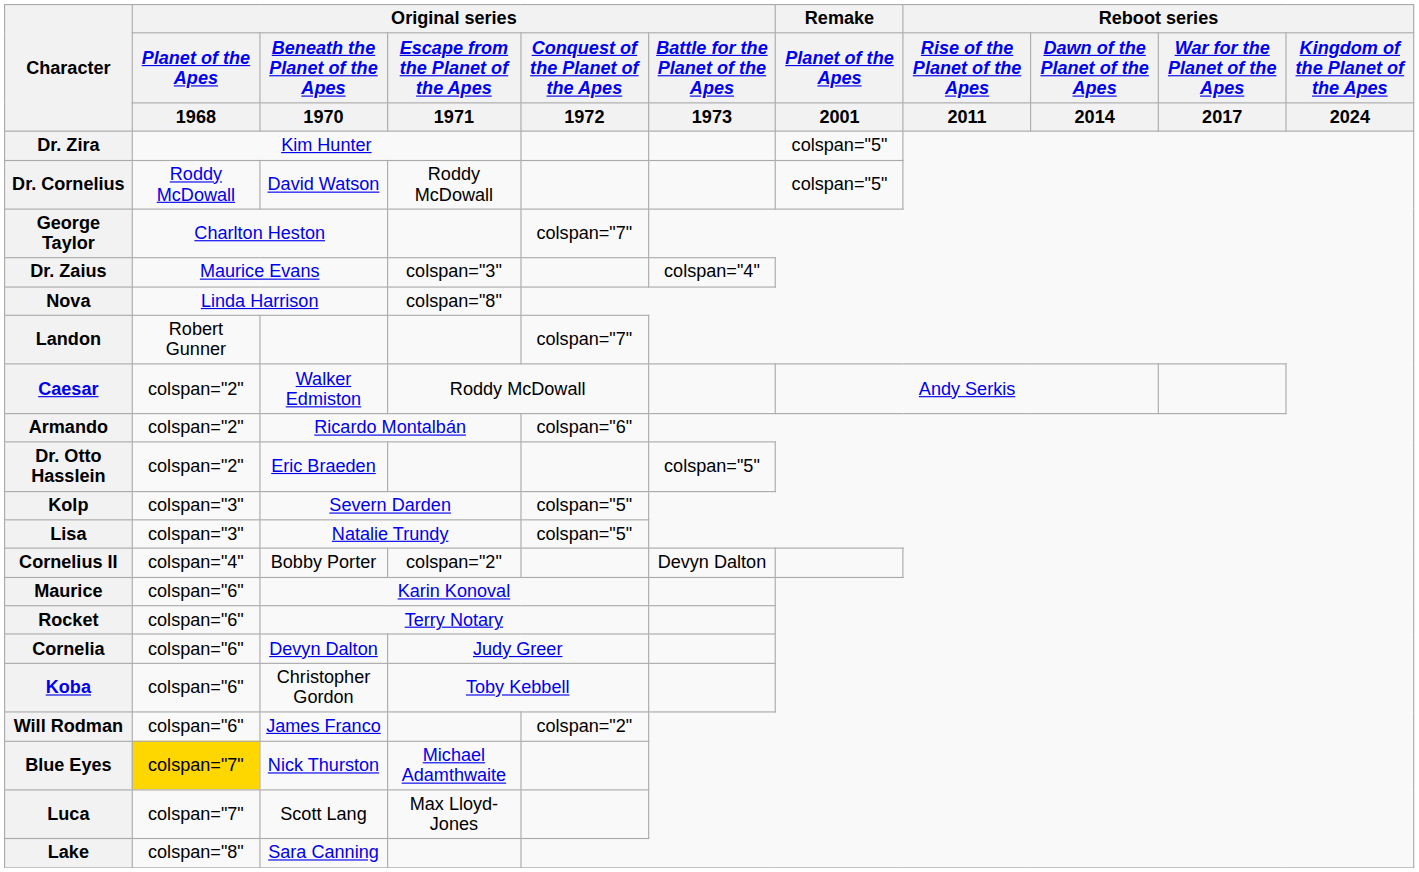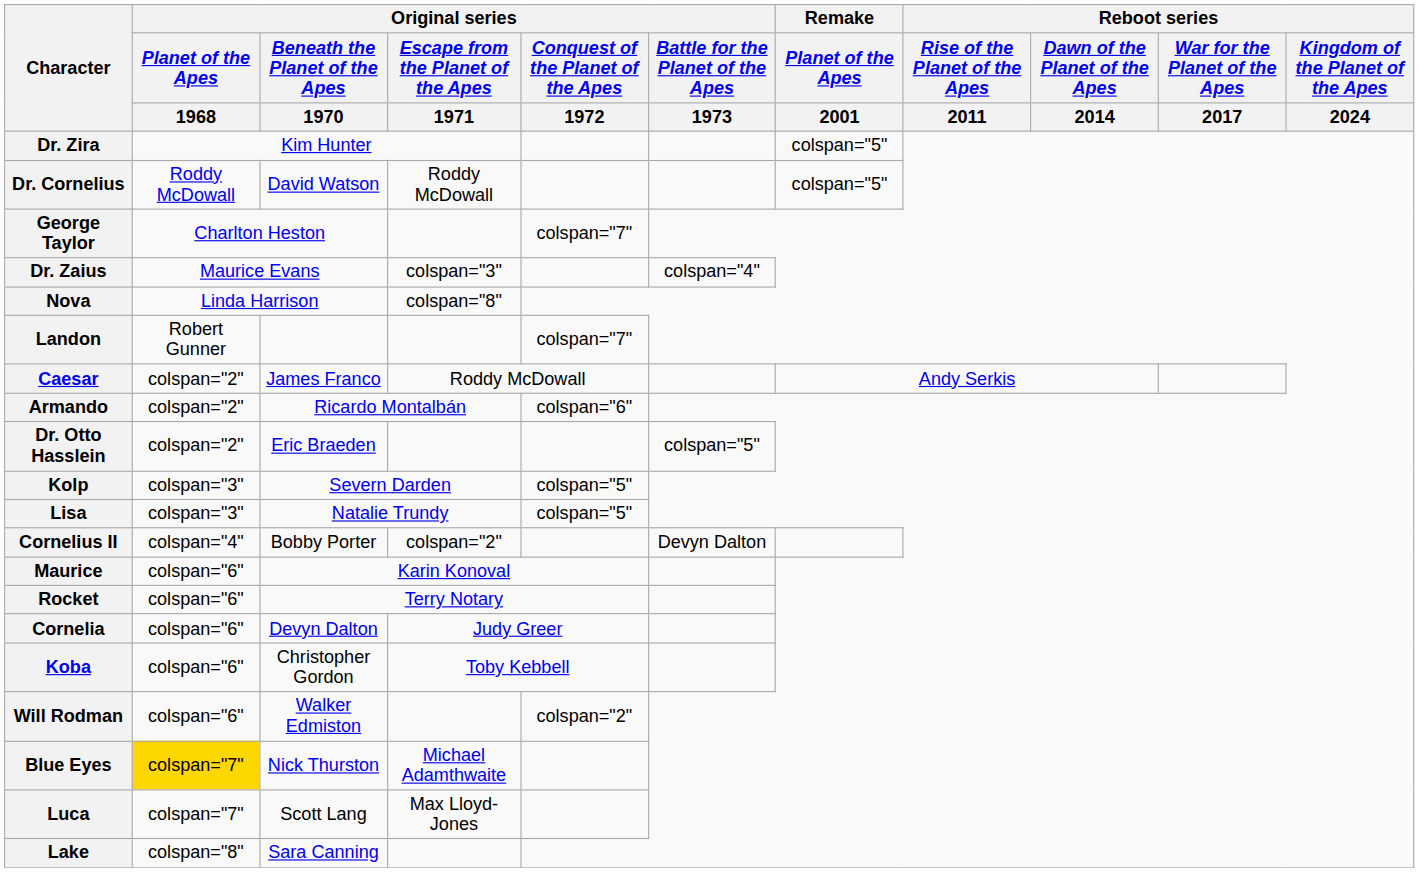(323, 388) Walker Edmiston -> (323, 378) James Franco
(323, 726) James Franco -> (323, 716) Walker Edmiston
